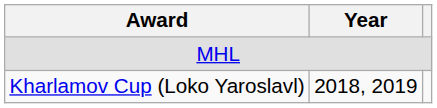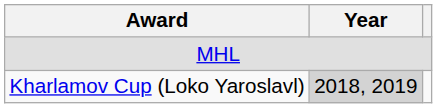(366, 86) no background -> (366, 86) lightgrey background
